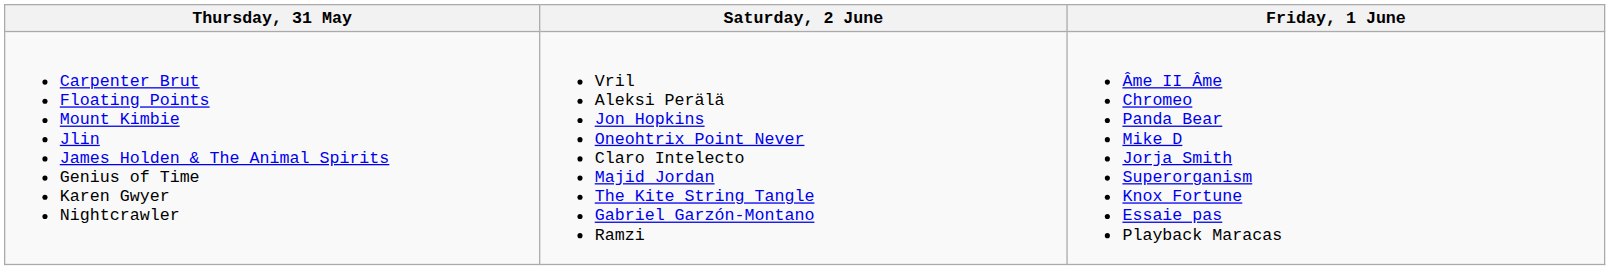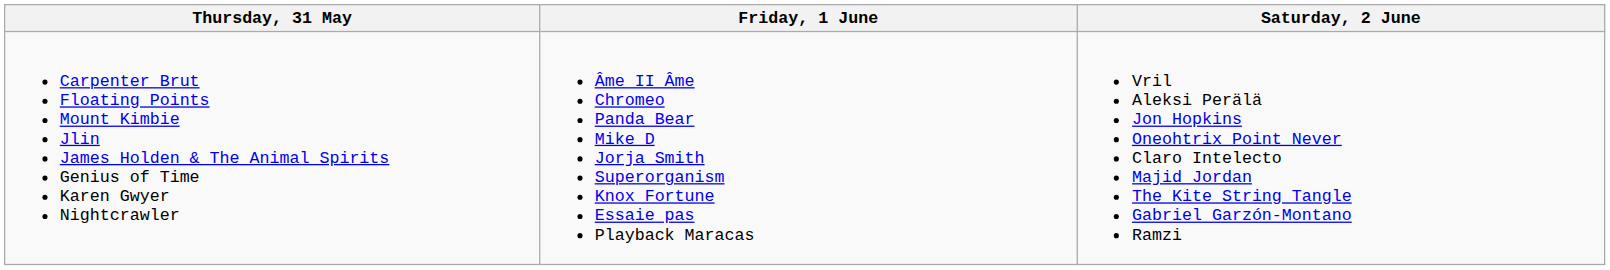columns swapped: (1336, 18) <-> (803, 18)
